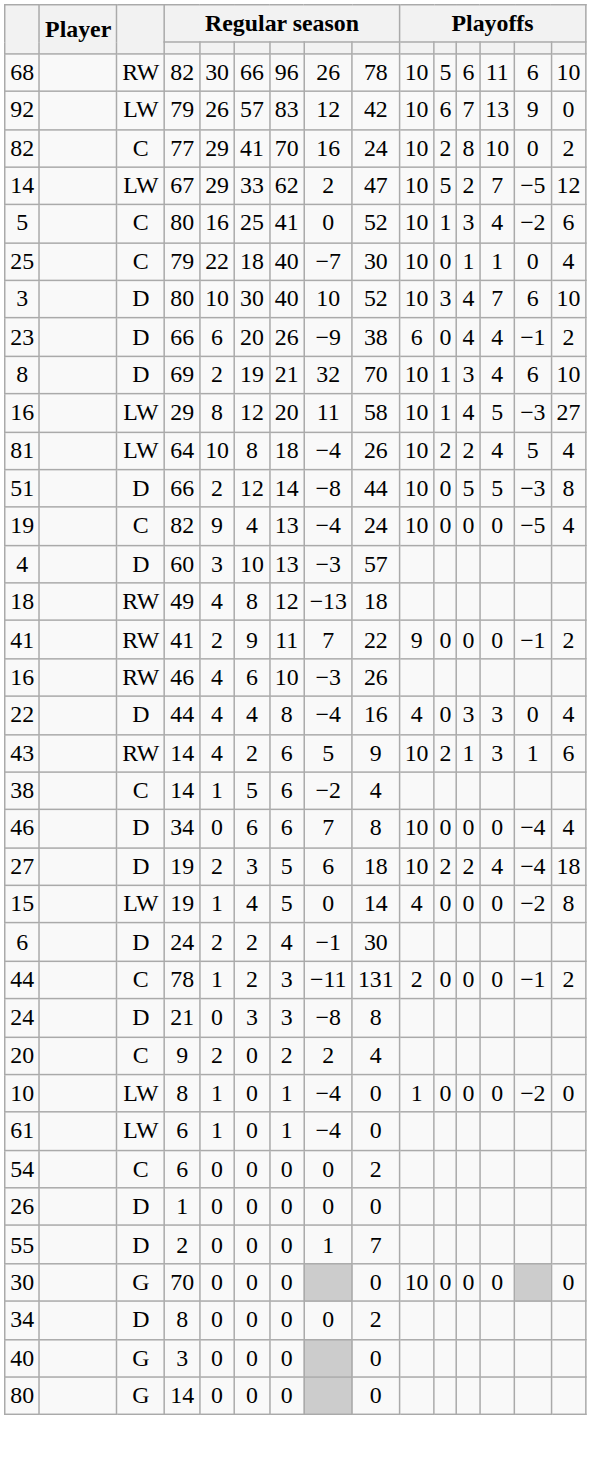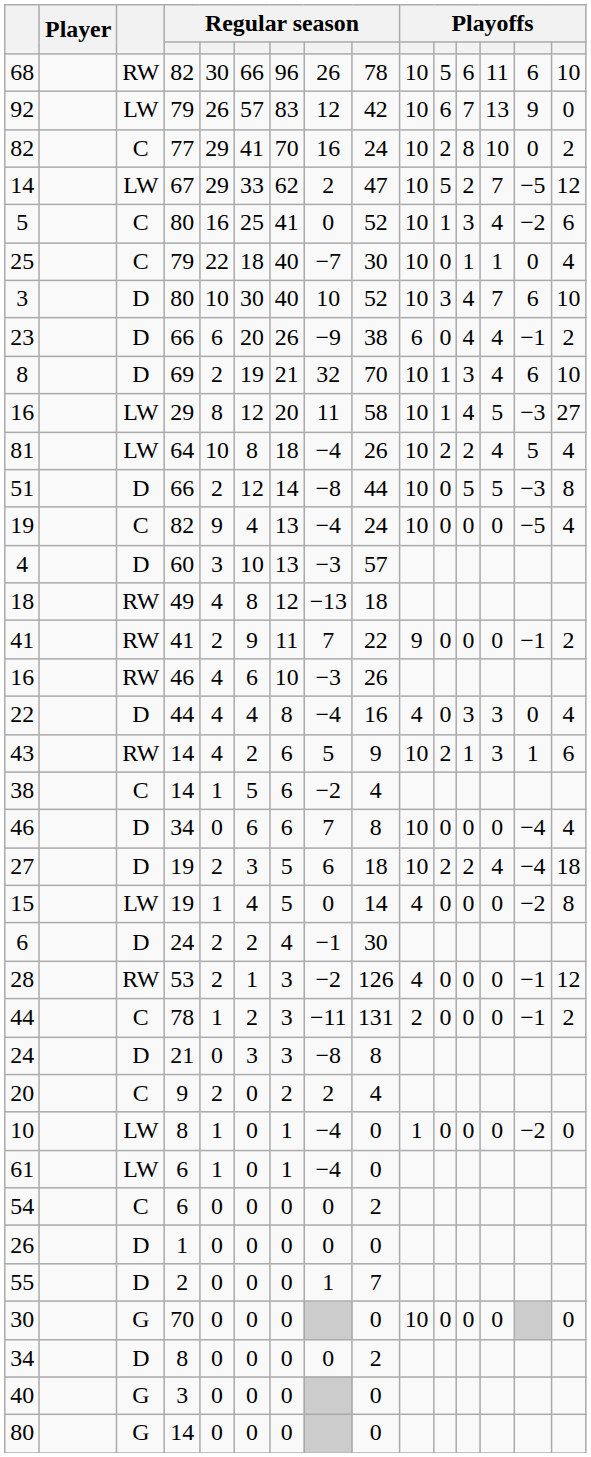+ row: (22, 979)
